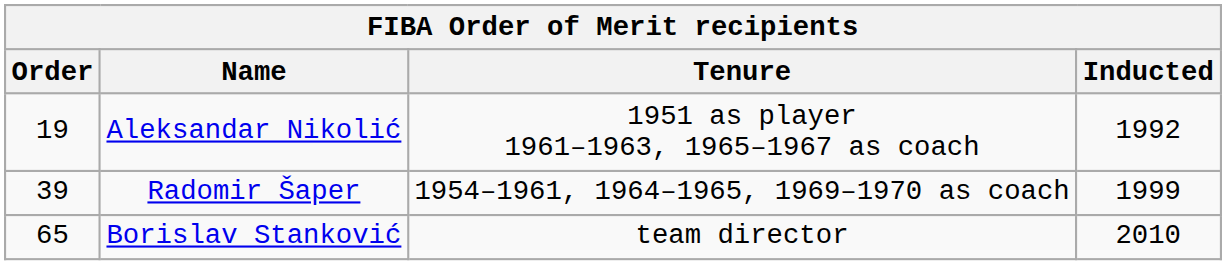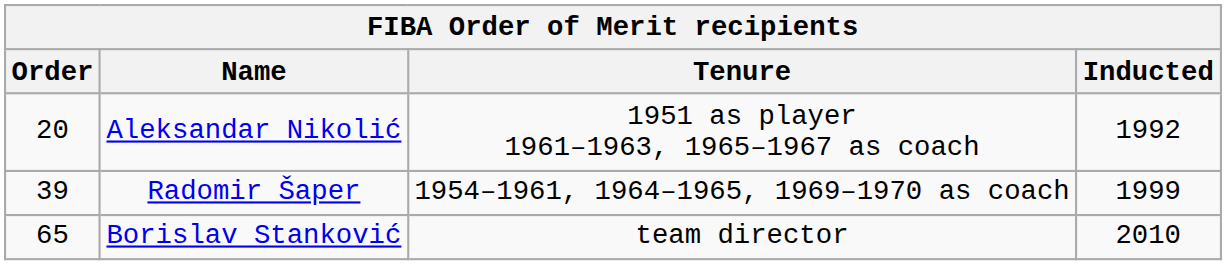(53, 132) 19 -> (53, 132) 20
